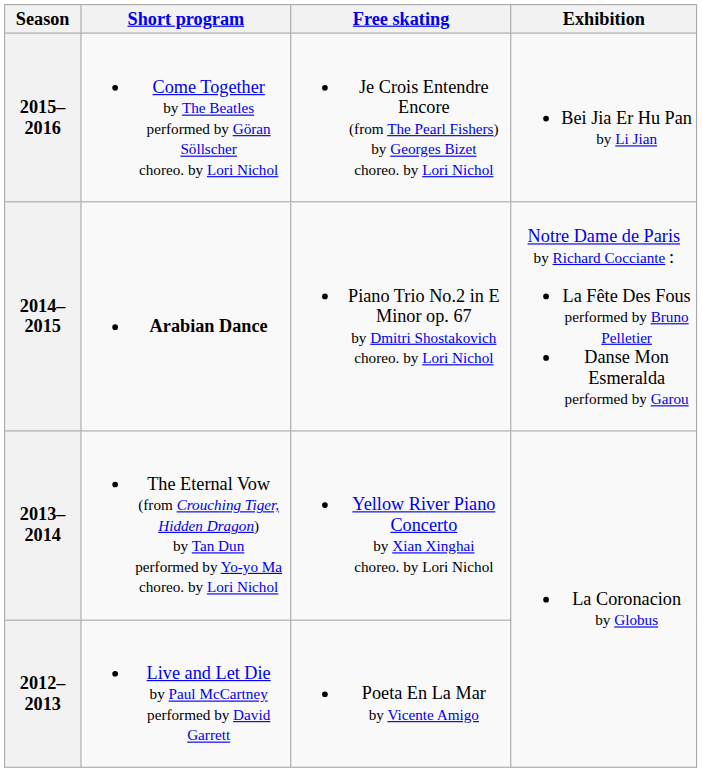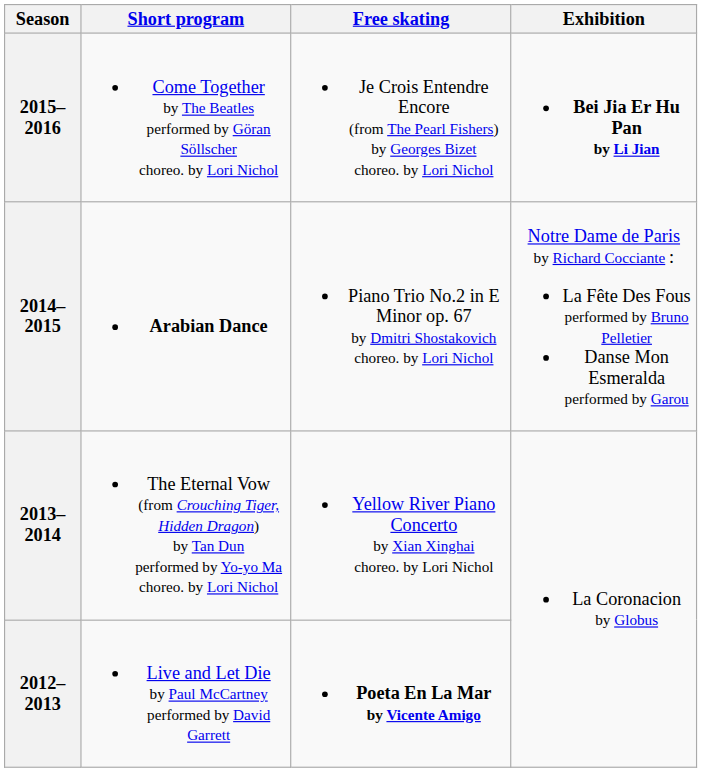(604, 128) normal -> (604, 128) bold
(401, 704) normal -> (401, 704) bold
